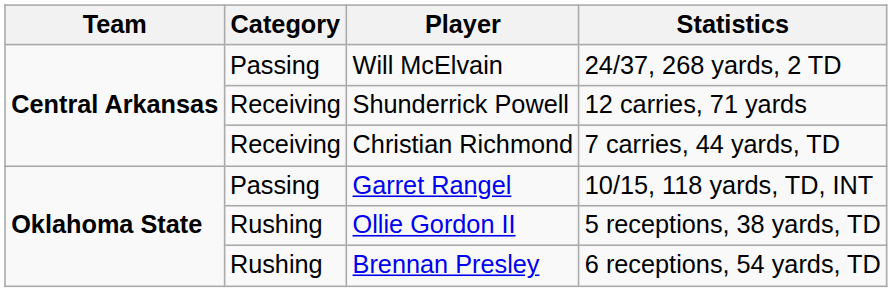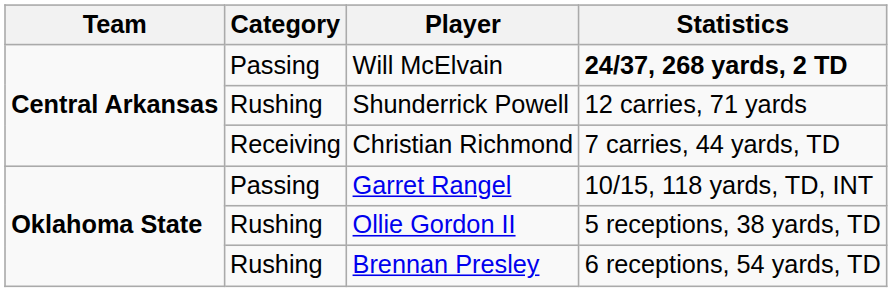(713, 64) normal -> (716, 64) bold
(285, 105) Receiving -> (276, 105) Rushing
